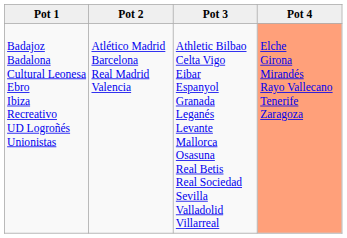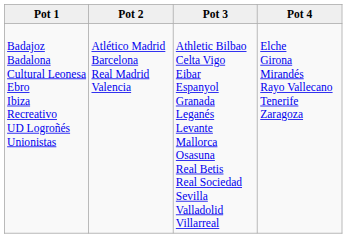(296, 80) lightsalmon background -> (296, 80) no background
